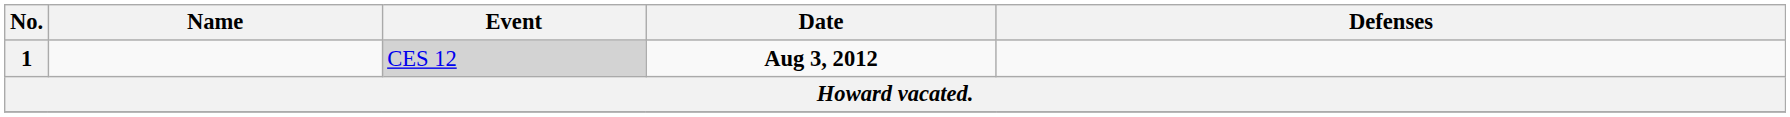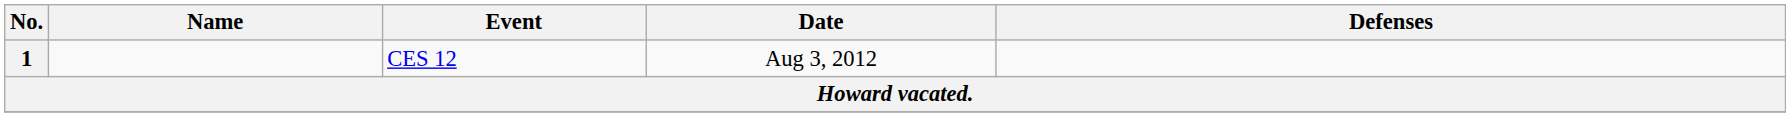(422, 58) lightgrey background -> (422, 58) no background
(821, 58) bold -> (821, 58) normal
